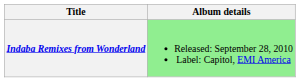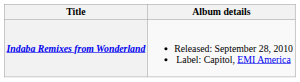(221, 54) lightgreen background -> (221, 54) no background
